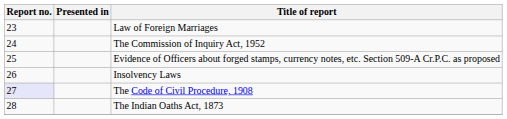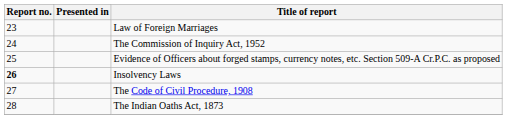(12, 75) normal -> (12, 75) bold
(12, 91) lavender background -> (12, 91) no background
